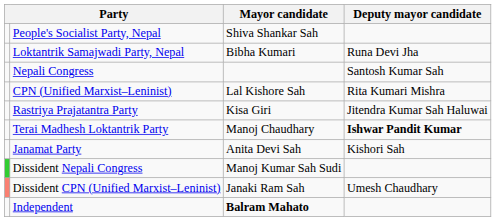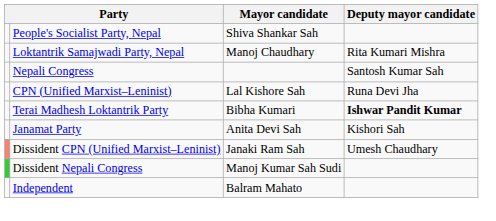(261, 52) Bibha Kumari -> (270, 52) Manoj Chaudhary
(383, 52) Runa Devi Jha -> (396, 52) Rita Kumari Mishra
(396, 91) Rita Kumari Mishra -> (383, 91) Runa Devi Jha
- row: (75, 110)
(270, 129) Manoj Chaudhary -> (261, 110) Bibha Kumari
rows swapped: (78, 168) <-> (117, 187)
(267, 206) bold -> (264, 187) normal
